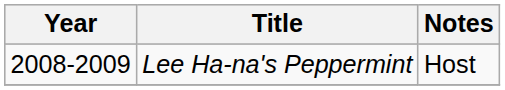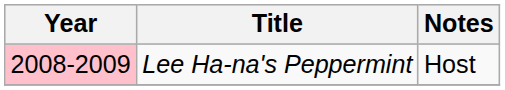(71, 64) no background -> (71, 64) pink background
